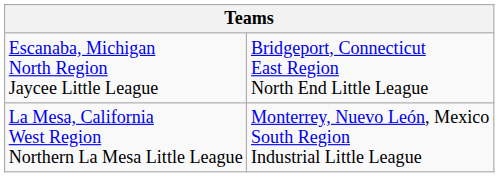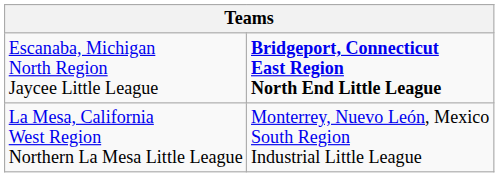(340, 67) normal -> (346, 67) bold
